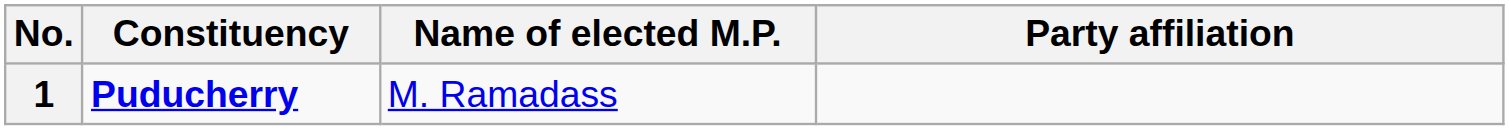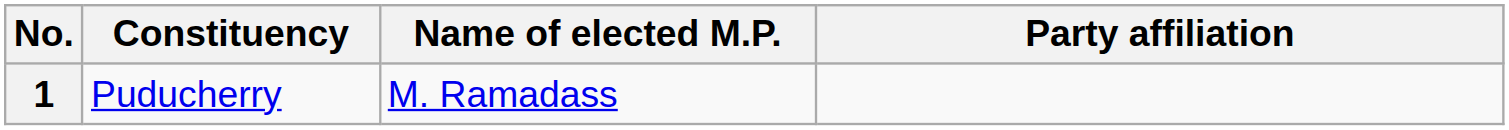(195, 93) bold -> (186, 93) normal
